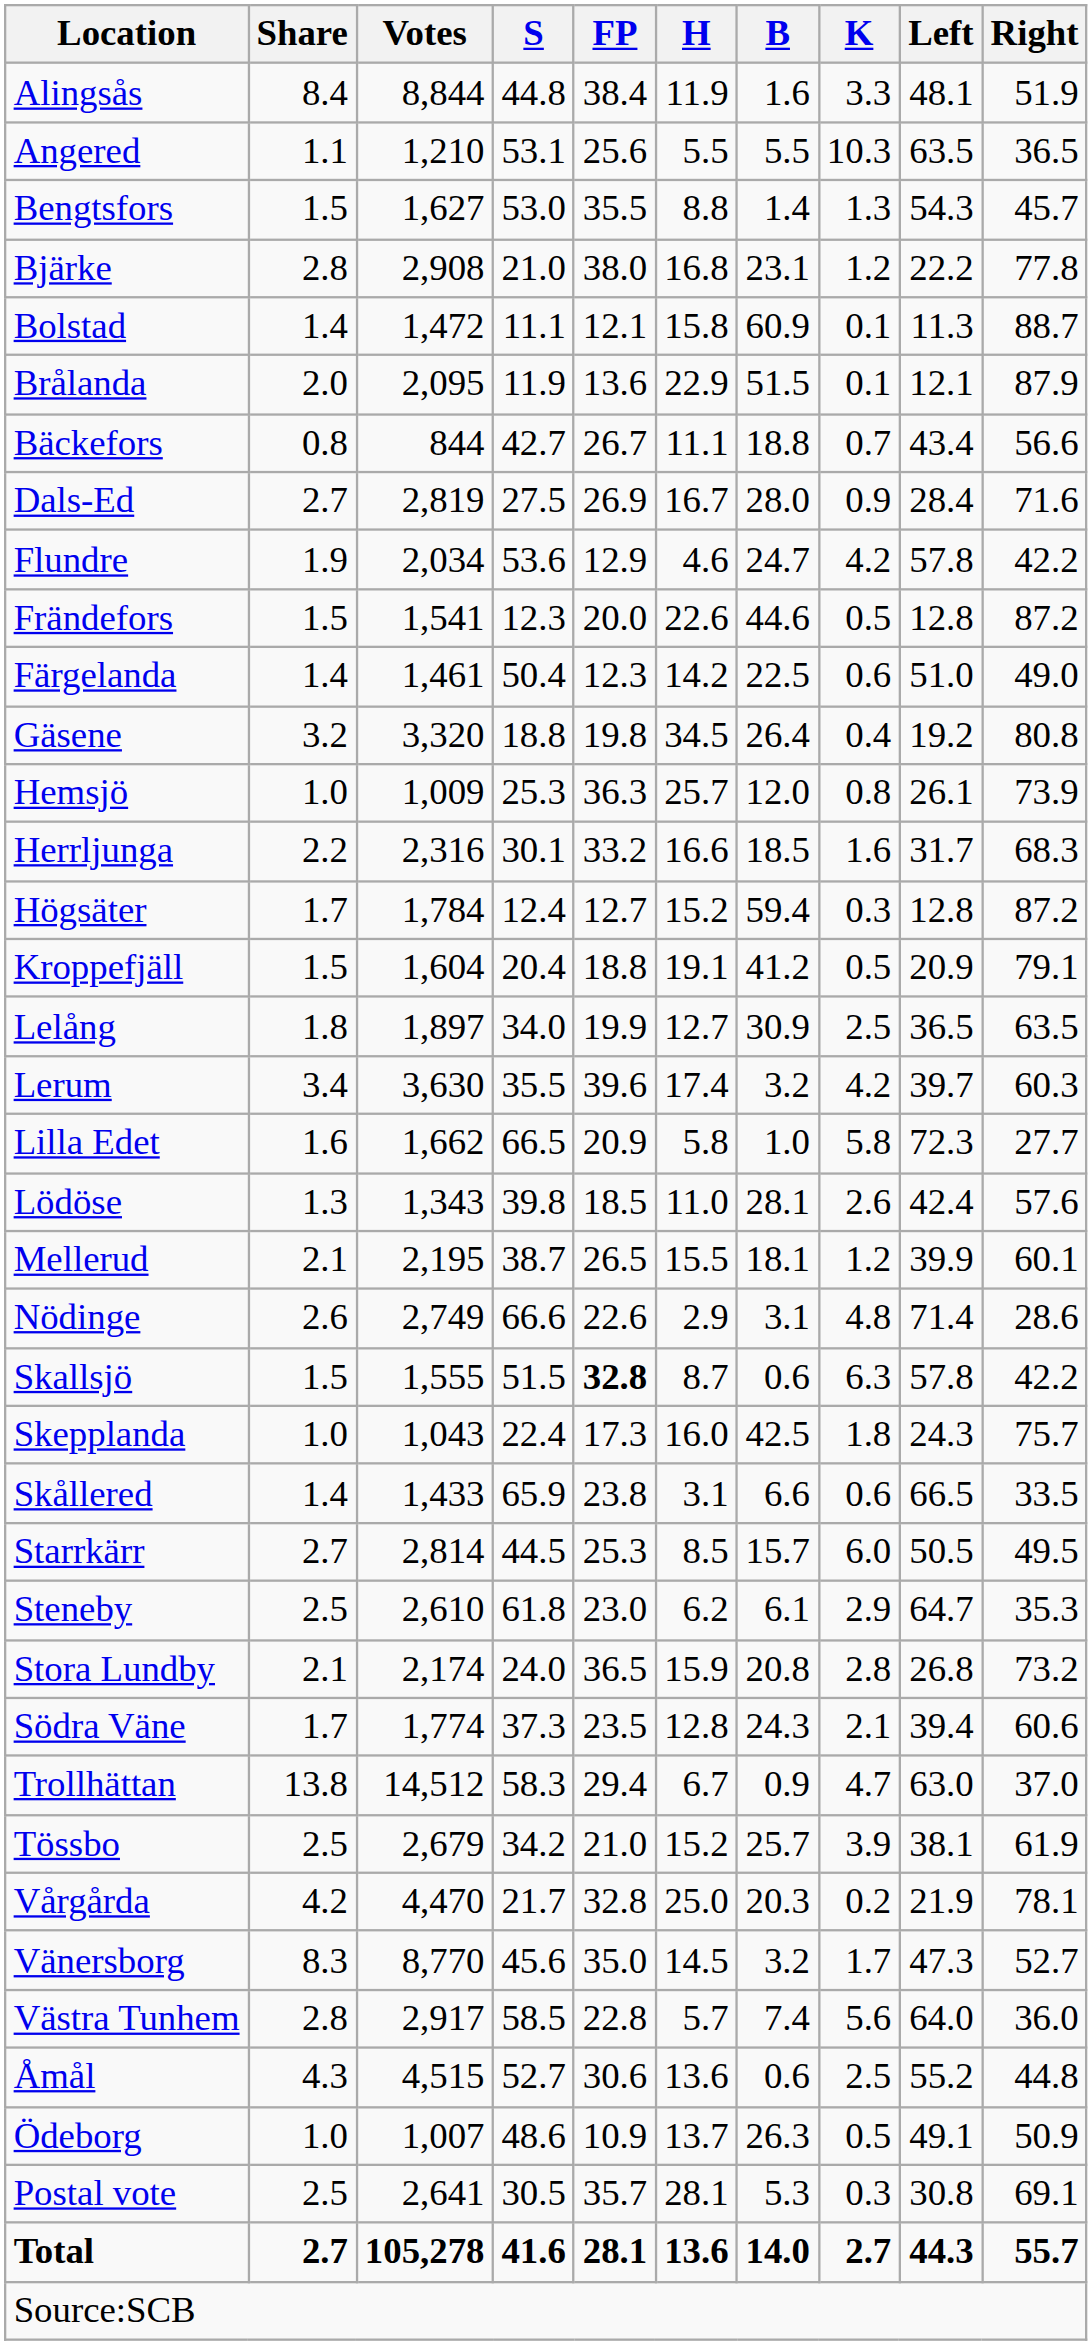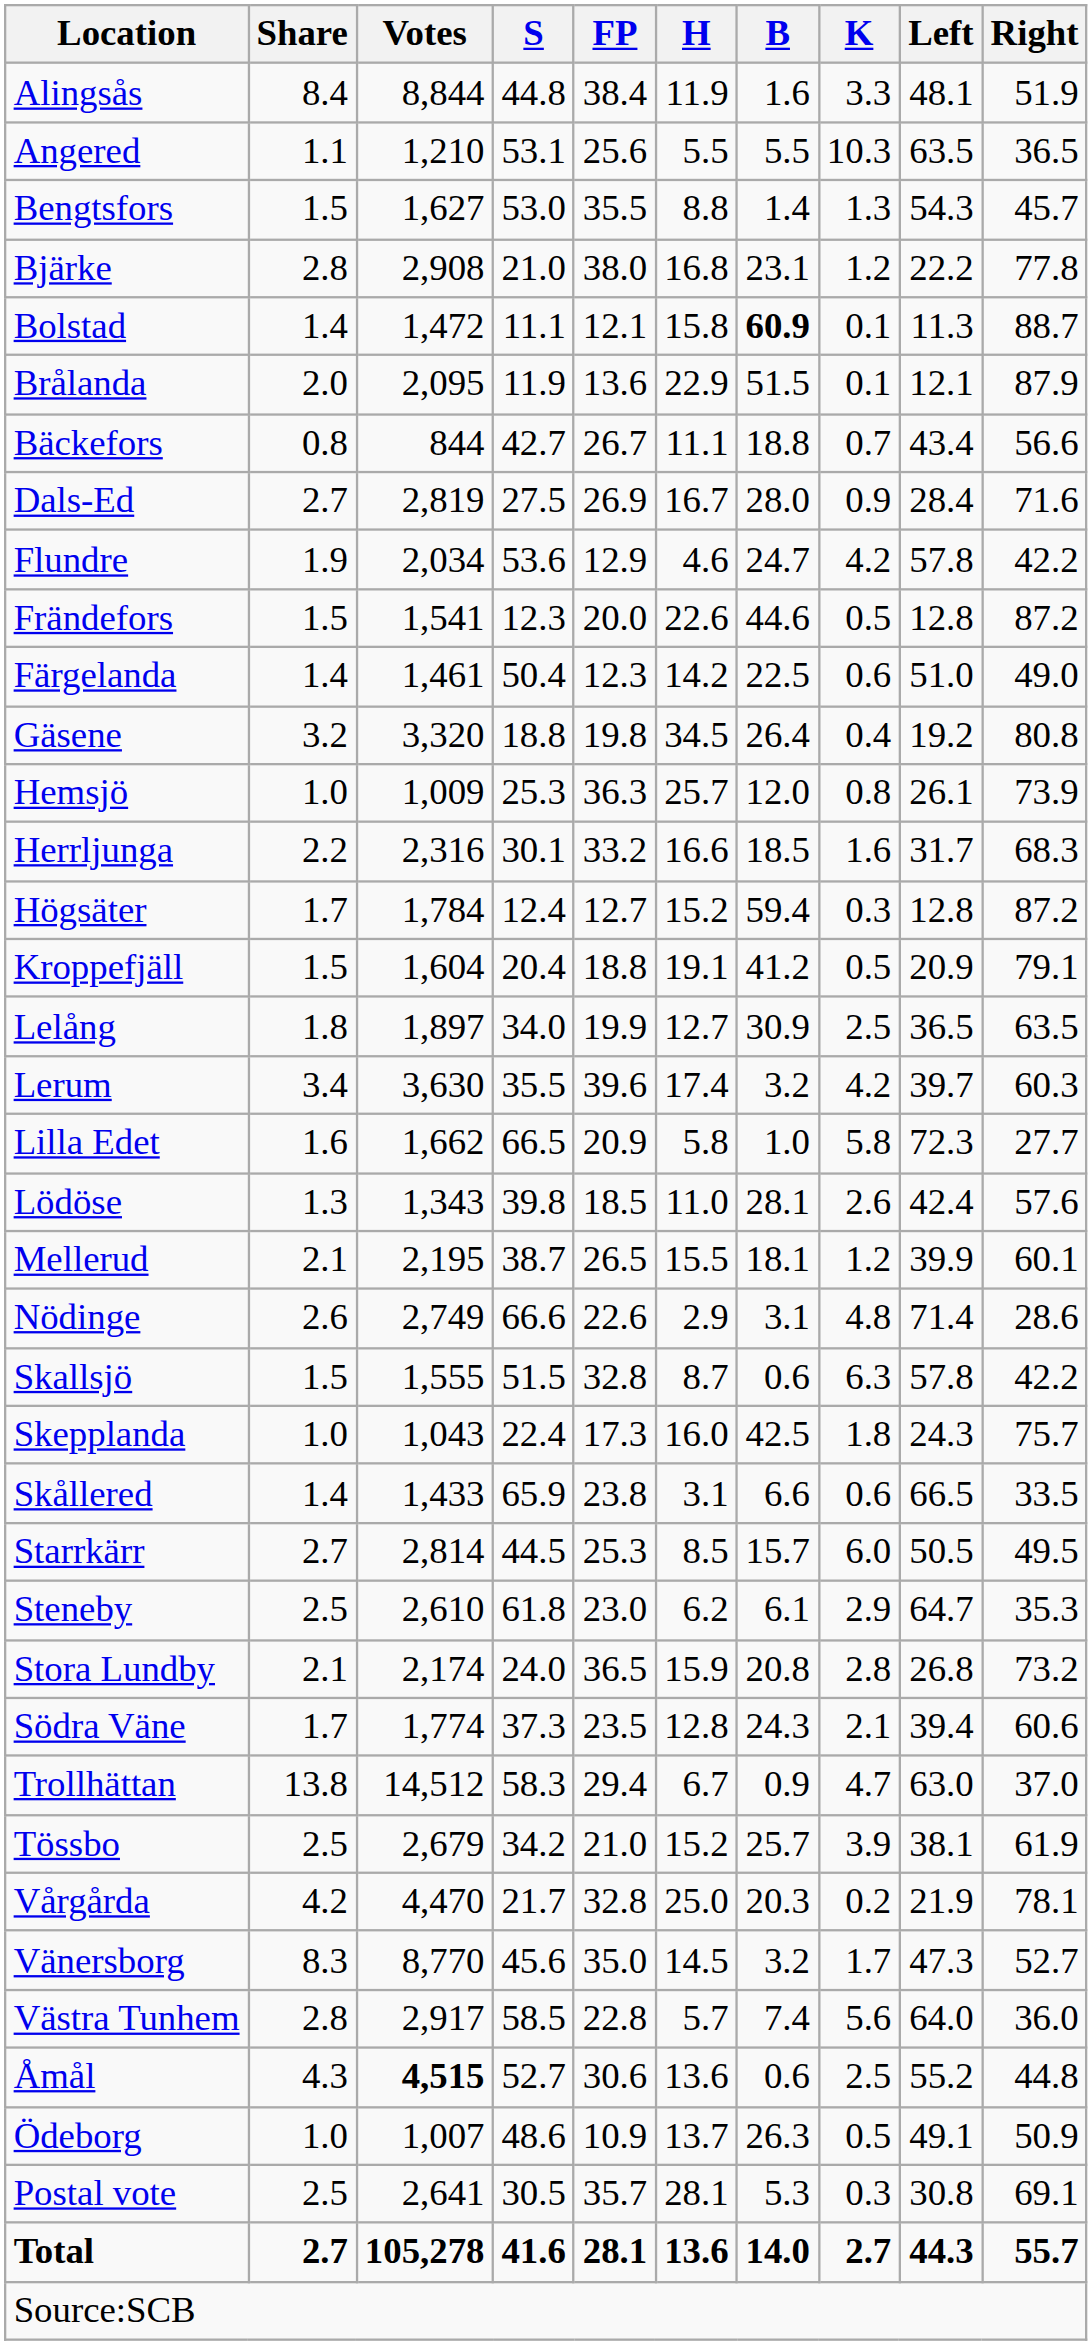(778, 325) normal -> (778, 325) bold
(615, 1376) bold -> (615, 1376) normal
(443, 2076) normal -> (443, 2076) bold
